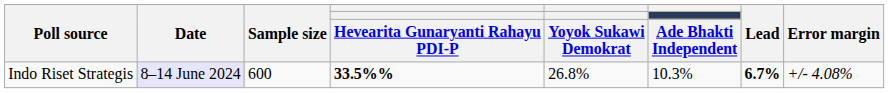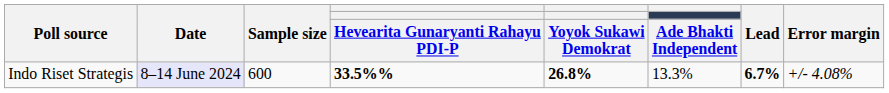(569, 74) normal -> (570, 74) bold
(672, 74) 10.3% -> (672, 74) 13.3%
